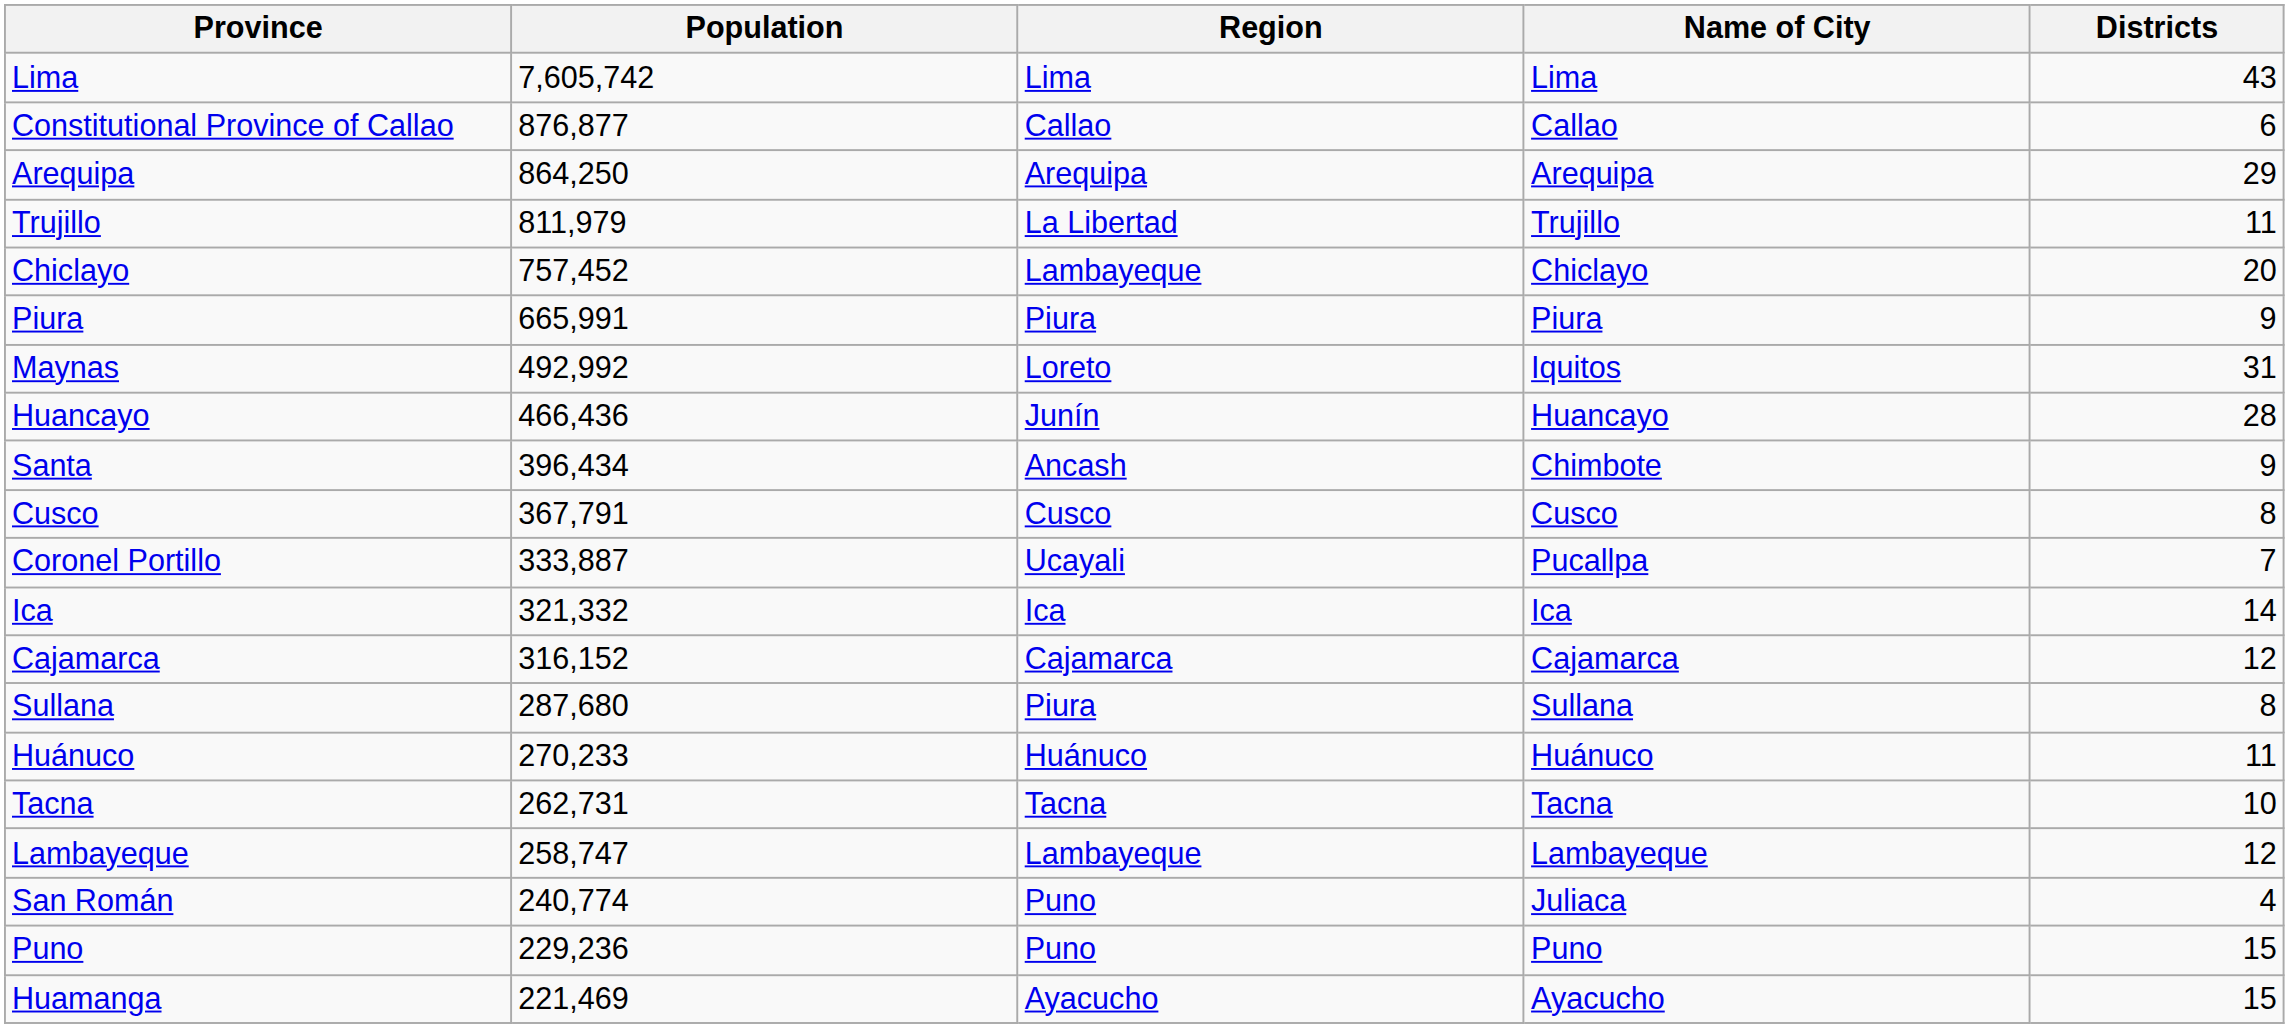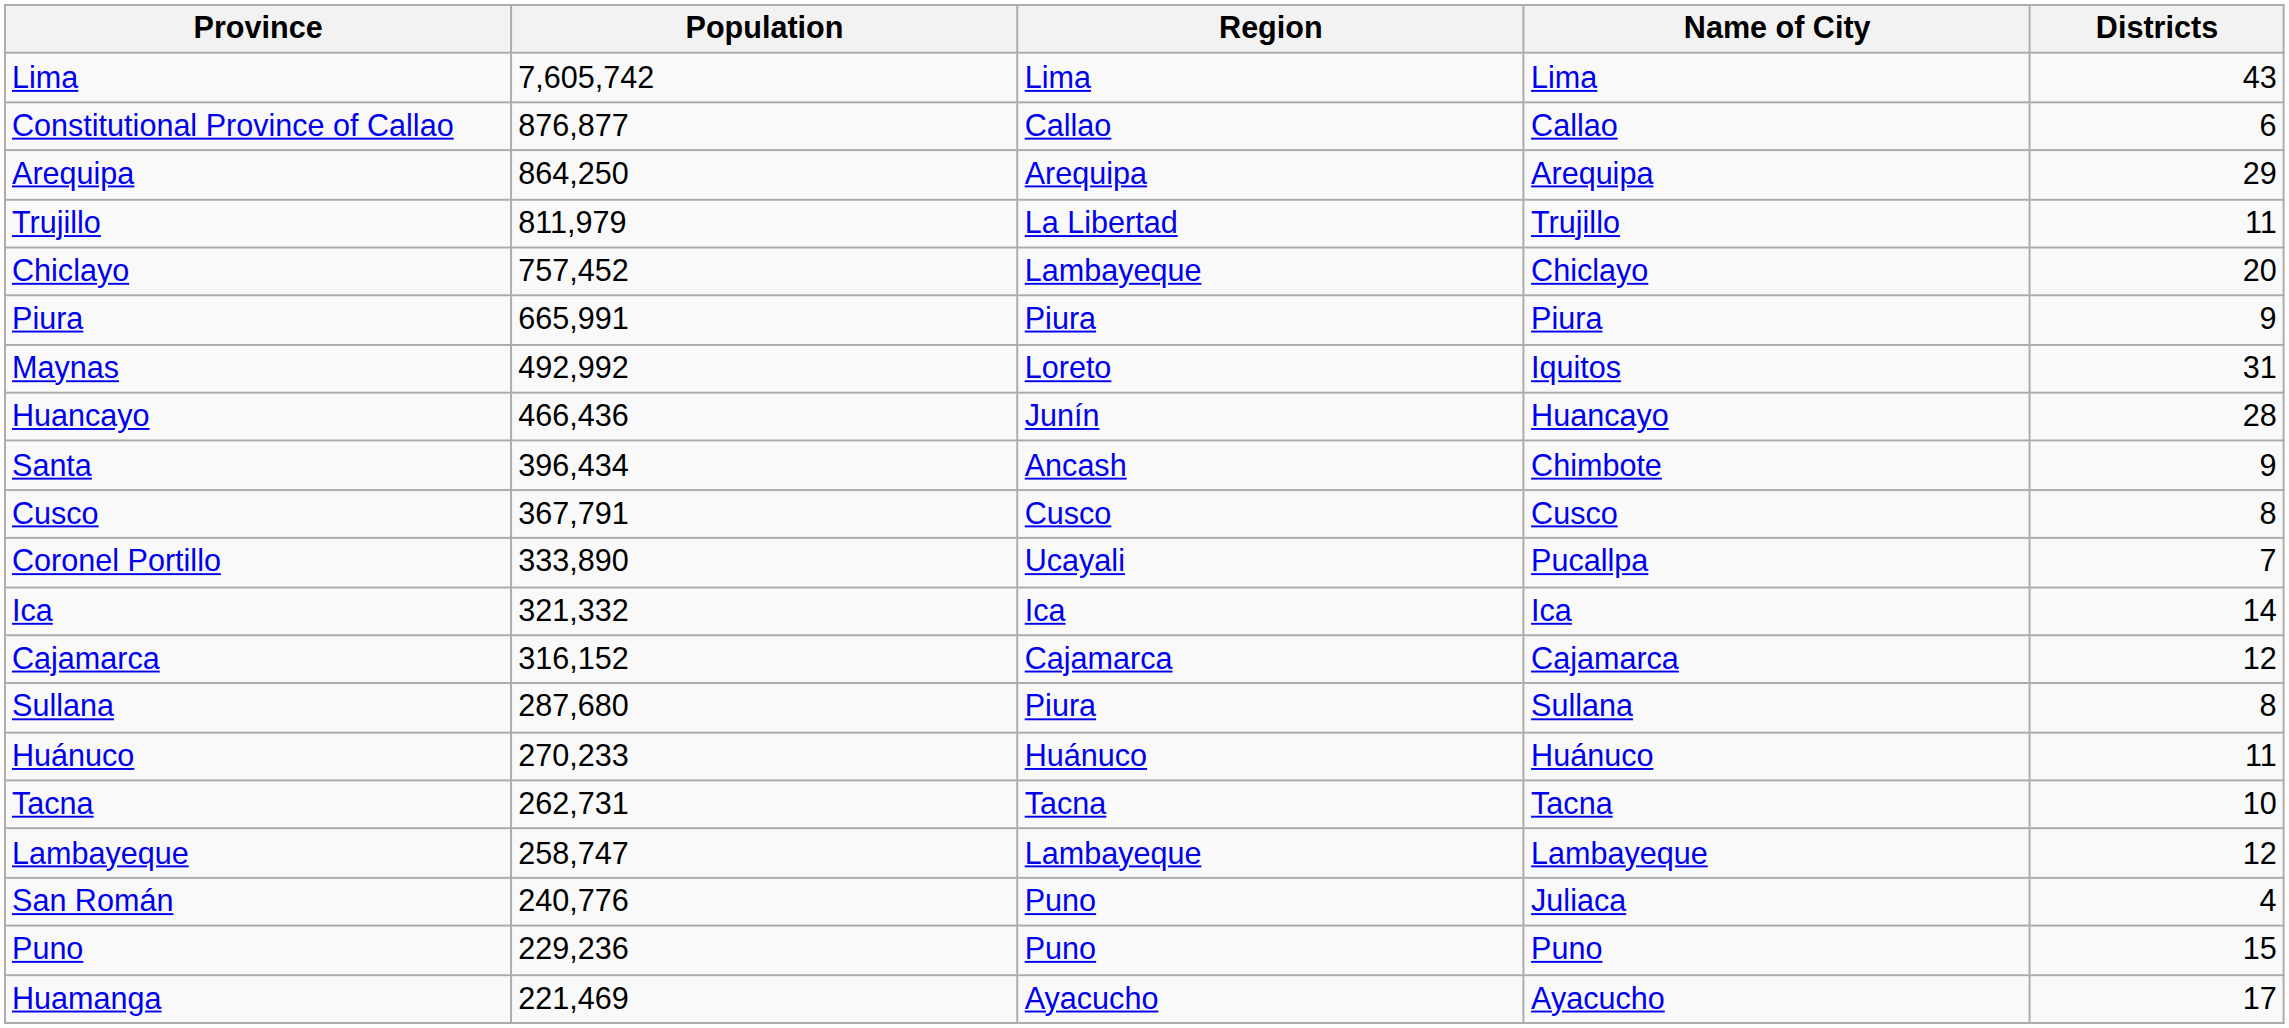(574, 561) 333,887 -> (574, 561) 333,890
(574, 901) 240,774 -> (574, 901) 240,776
(2260, 998) 15 -> (2260, 998) 17
